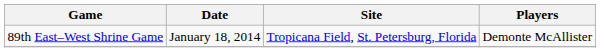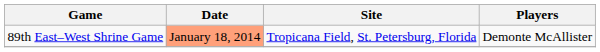(215, 36) no background -> (215, 36) lightsalmon background
